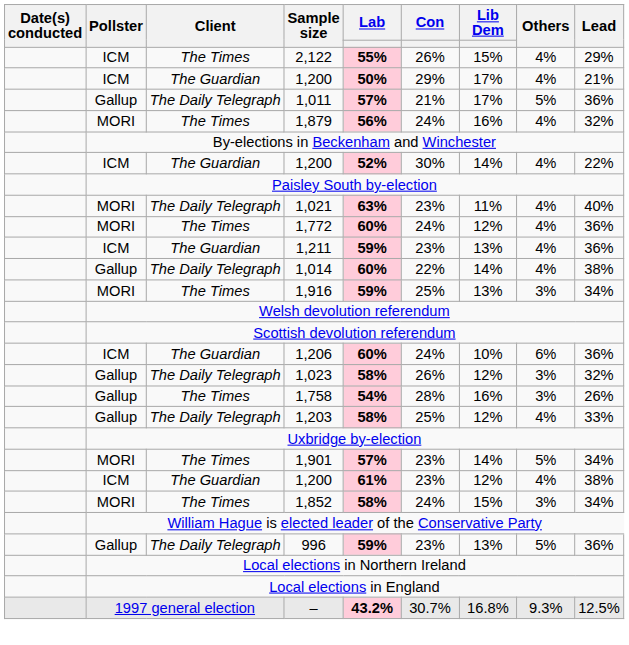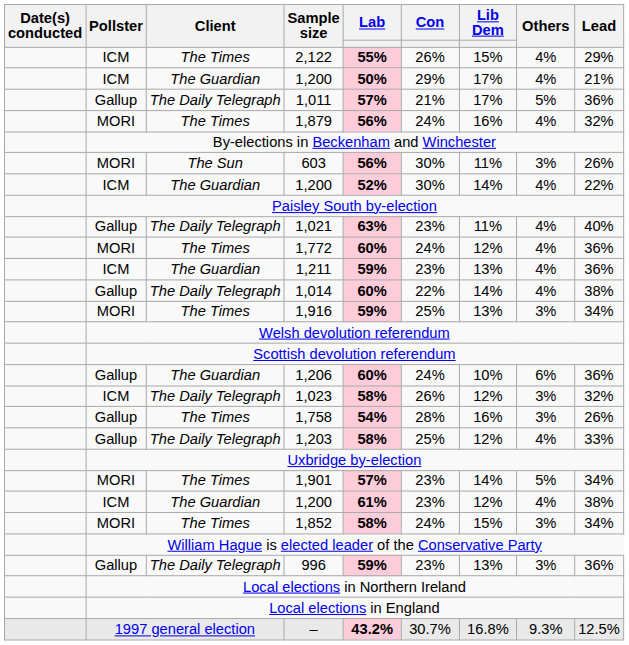+ row: (215, 164)
(116, 206) MORI -> (116, 227) Gallup
(116, 354) ICM -> (116, 375) Gallup
(116, 375) Gallup -> (116, 396) ICM
(546, 545) 5% -> (546, 566) 3%
